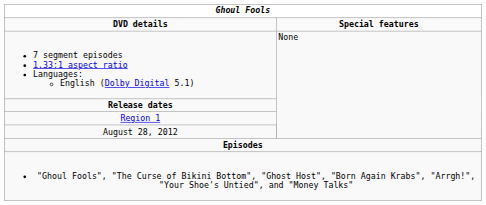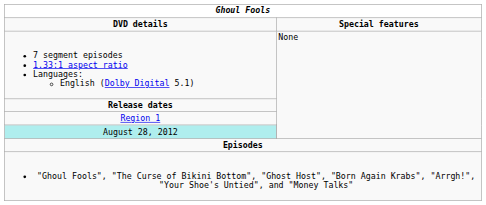(140, 132) no background -> (140, 132) paleturquoise background
